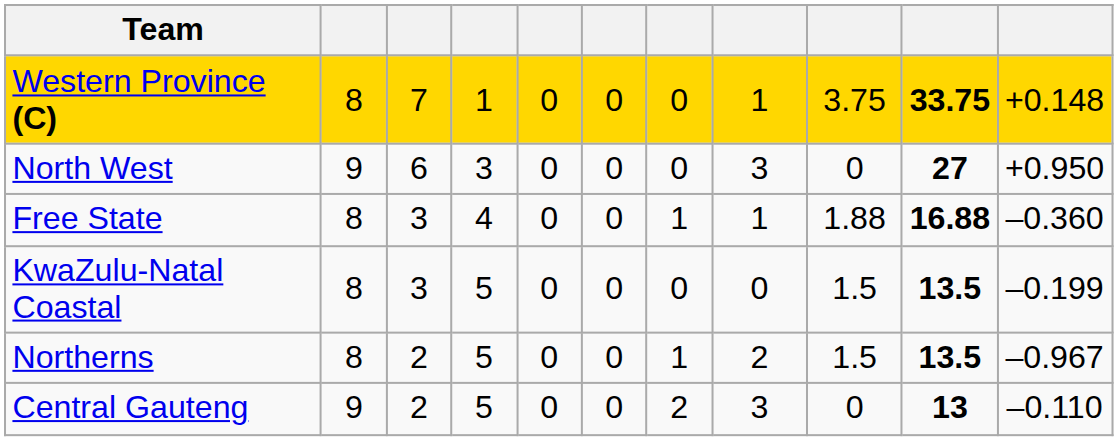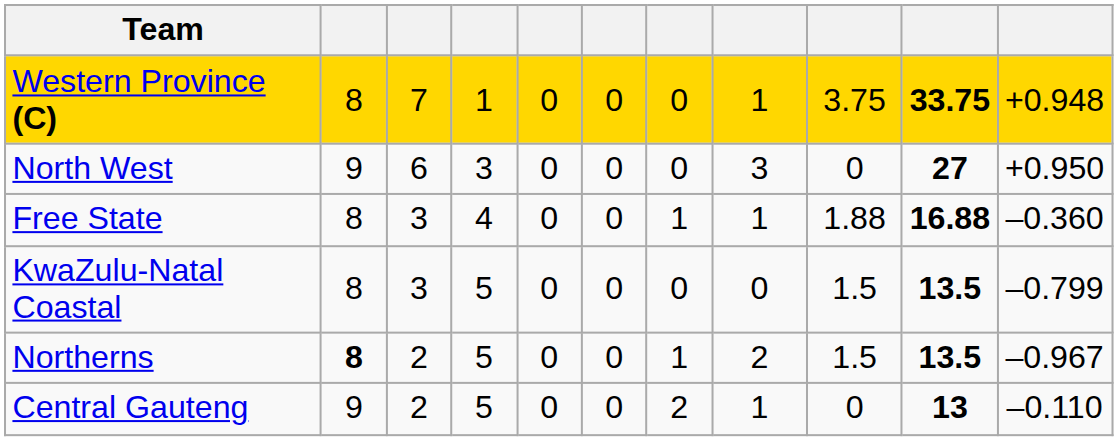(1055, 99) +0.148 -> (1055, 99) +0.948
(1055, 288) –0.199 -> (1055, 288) –0.799
(354, 357) normal -> (354, 357) bold
(759, 408) 3 -> (759, 408) 1
